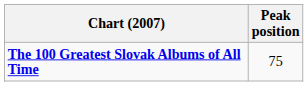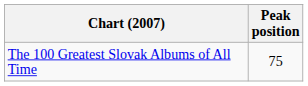(124, 61) bold -> (119, 61) normal
